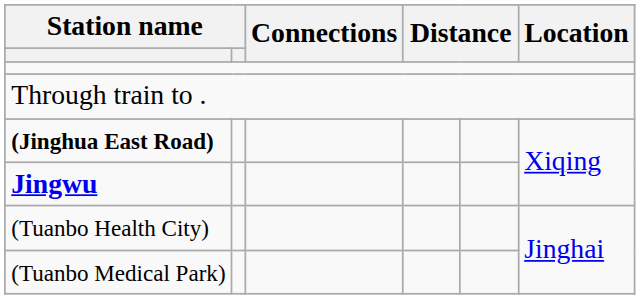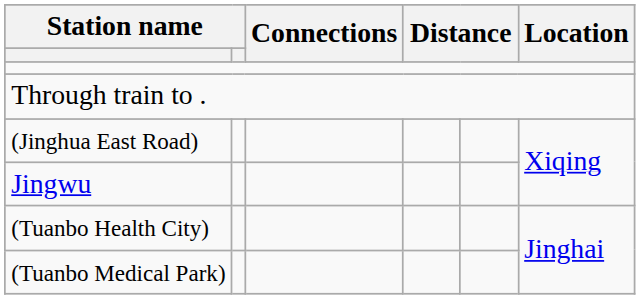(112, 139) bold -> (105, 141) normal
(54, 183) bold -> (51, 183) normal
